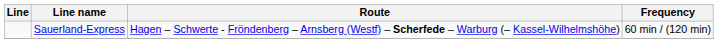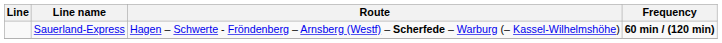(668, 30) normal -> (670, 30) bold
